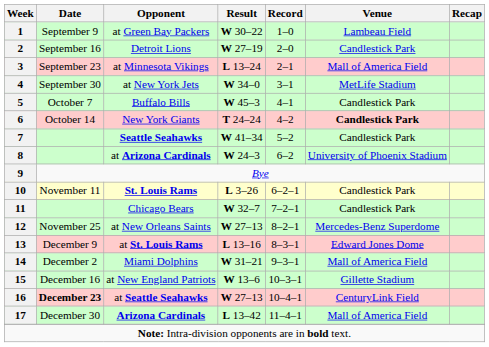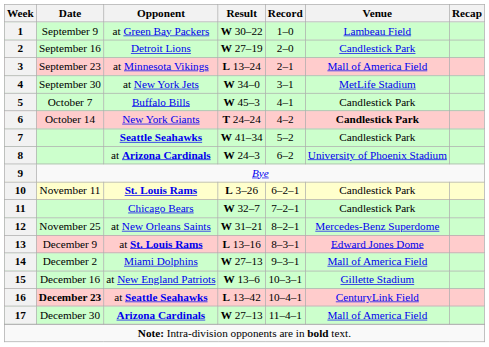(242, 226) W 27–13 -> (242, 226) W 31–21
(242, 262) W 31–21 -> (242, 262) W 27–13
(242, 297) W 27–13 -> (242, 297) L 13–42
(242, 315) L 13–42 -> (242, 315) W 27–13
